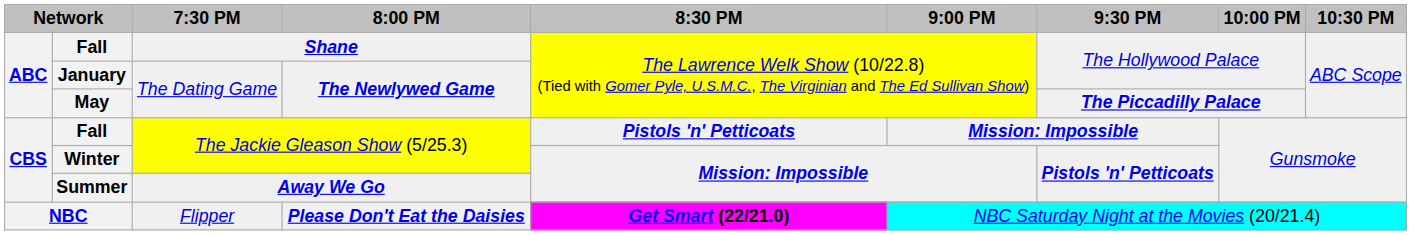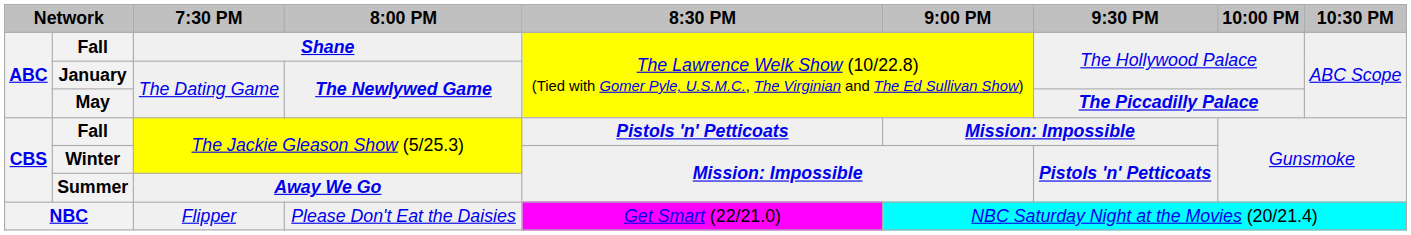(406, 215) bold -> (404, 215) normal
(709, 215) bold -> (702, 215) normal
